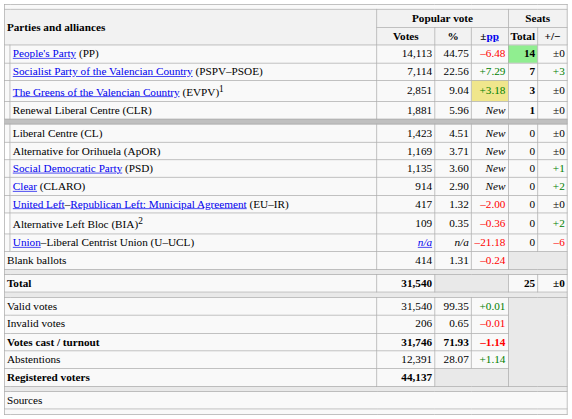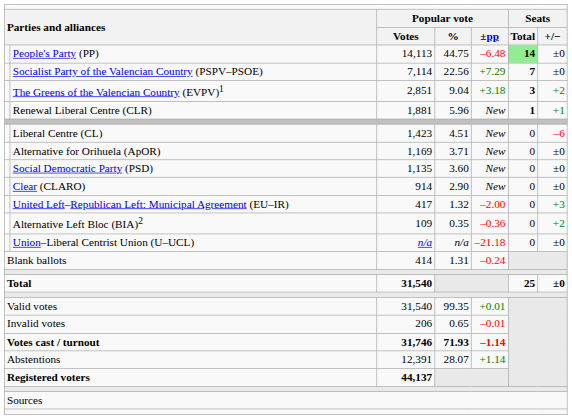(559, 71) +3 -> (559, 71) ±0
(492, 91) khaki background -> (492, 91) no background
(559, 91) ±0 -> (559, 91) +2
(559, 110) ±0 -> (559, 110) +1
(559, 133) ±0 -> (559, 133) –6
(559, 168) +1 -> (559, 168) ±0
(559, 186) +2 -> (559, 186) ±0
(559, 204) ±0 -> (559, 204) +3
(559, 242) –6 -> (559, 242) ±0
